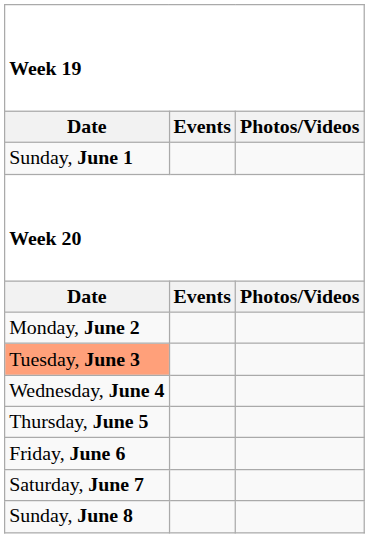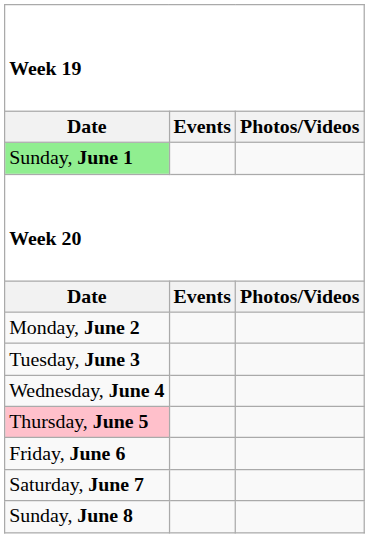(71, 158) no background -> (71, 158) lightgreen background
(75, 359) lightsalmon background -> (75, 359) no background
(79, 422) no background -> (79, 422) pink background
